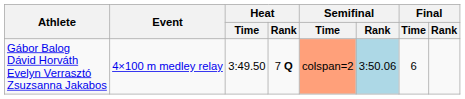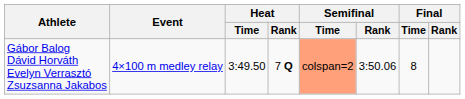(377, 67) lightblue background -> (377, 67) no background
(414, 67) 6 -> (414, 67) 8
